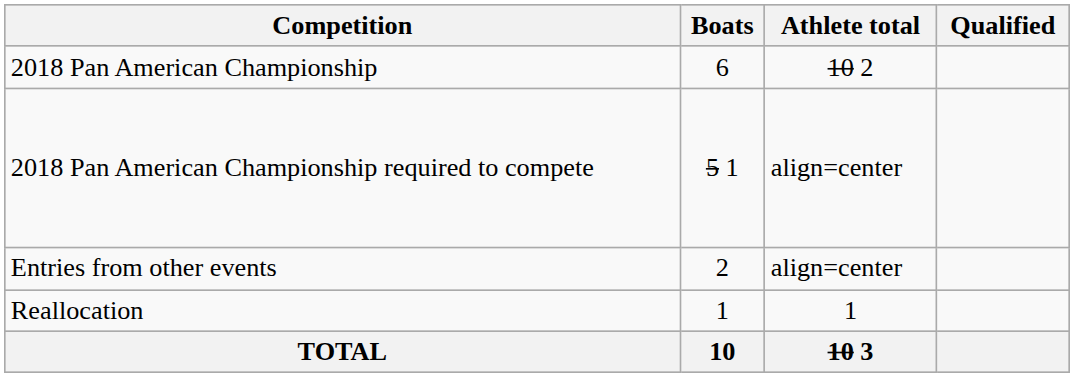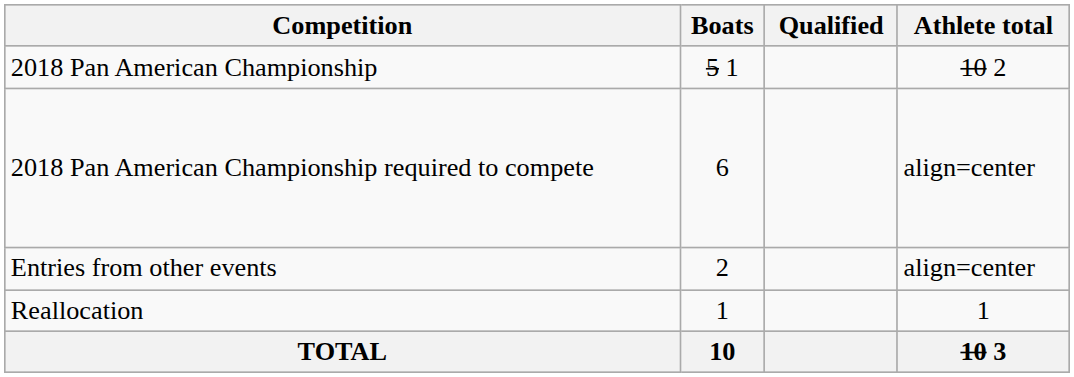columns swapped: (851, 25) <-> (1003, 25)
(722, 66) 6 -> (722, 66) 5 1
(722, 167) 5 1 -> (722, 167) 6
